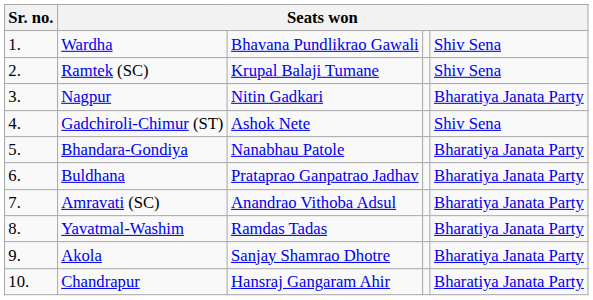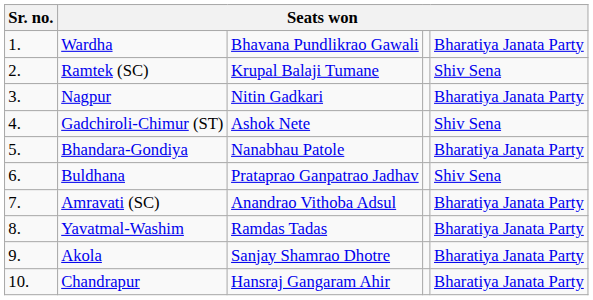(468, 44) Shiv Sena -> (509, 44) Bharatiya Janata Party
(509, 176) Bharatiya Janata Party -> (468, 176) Shiv Sena
